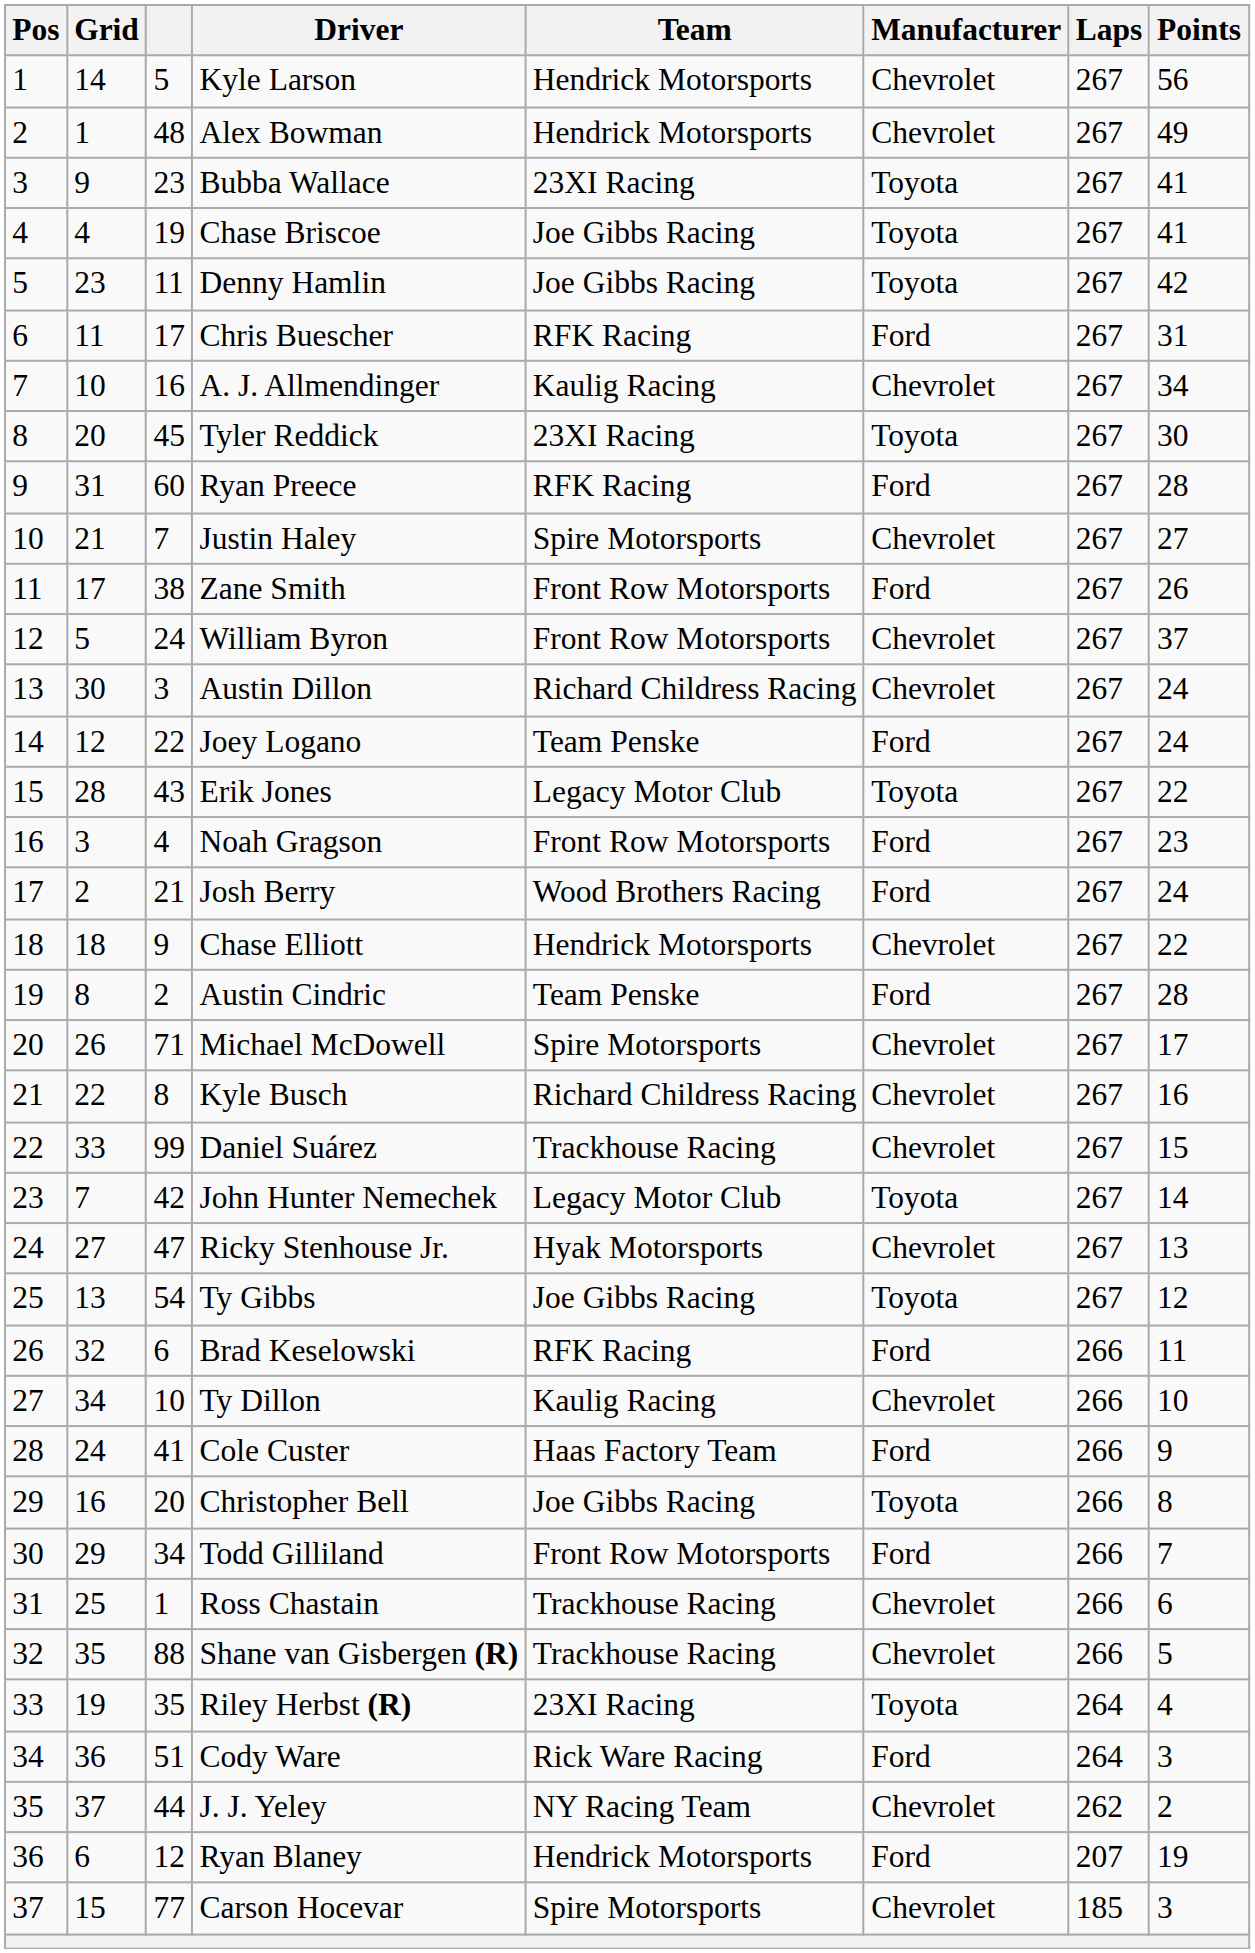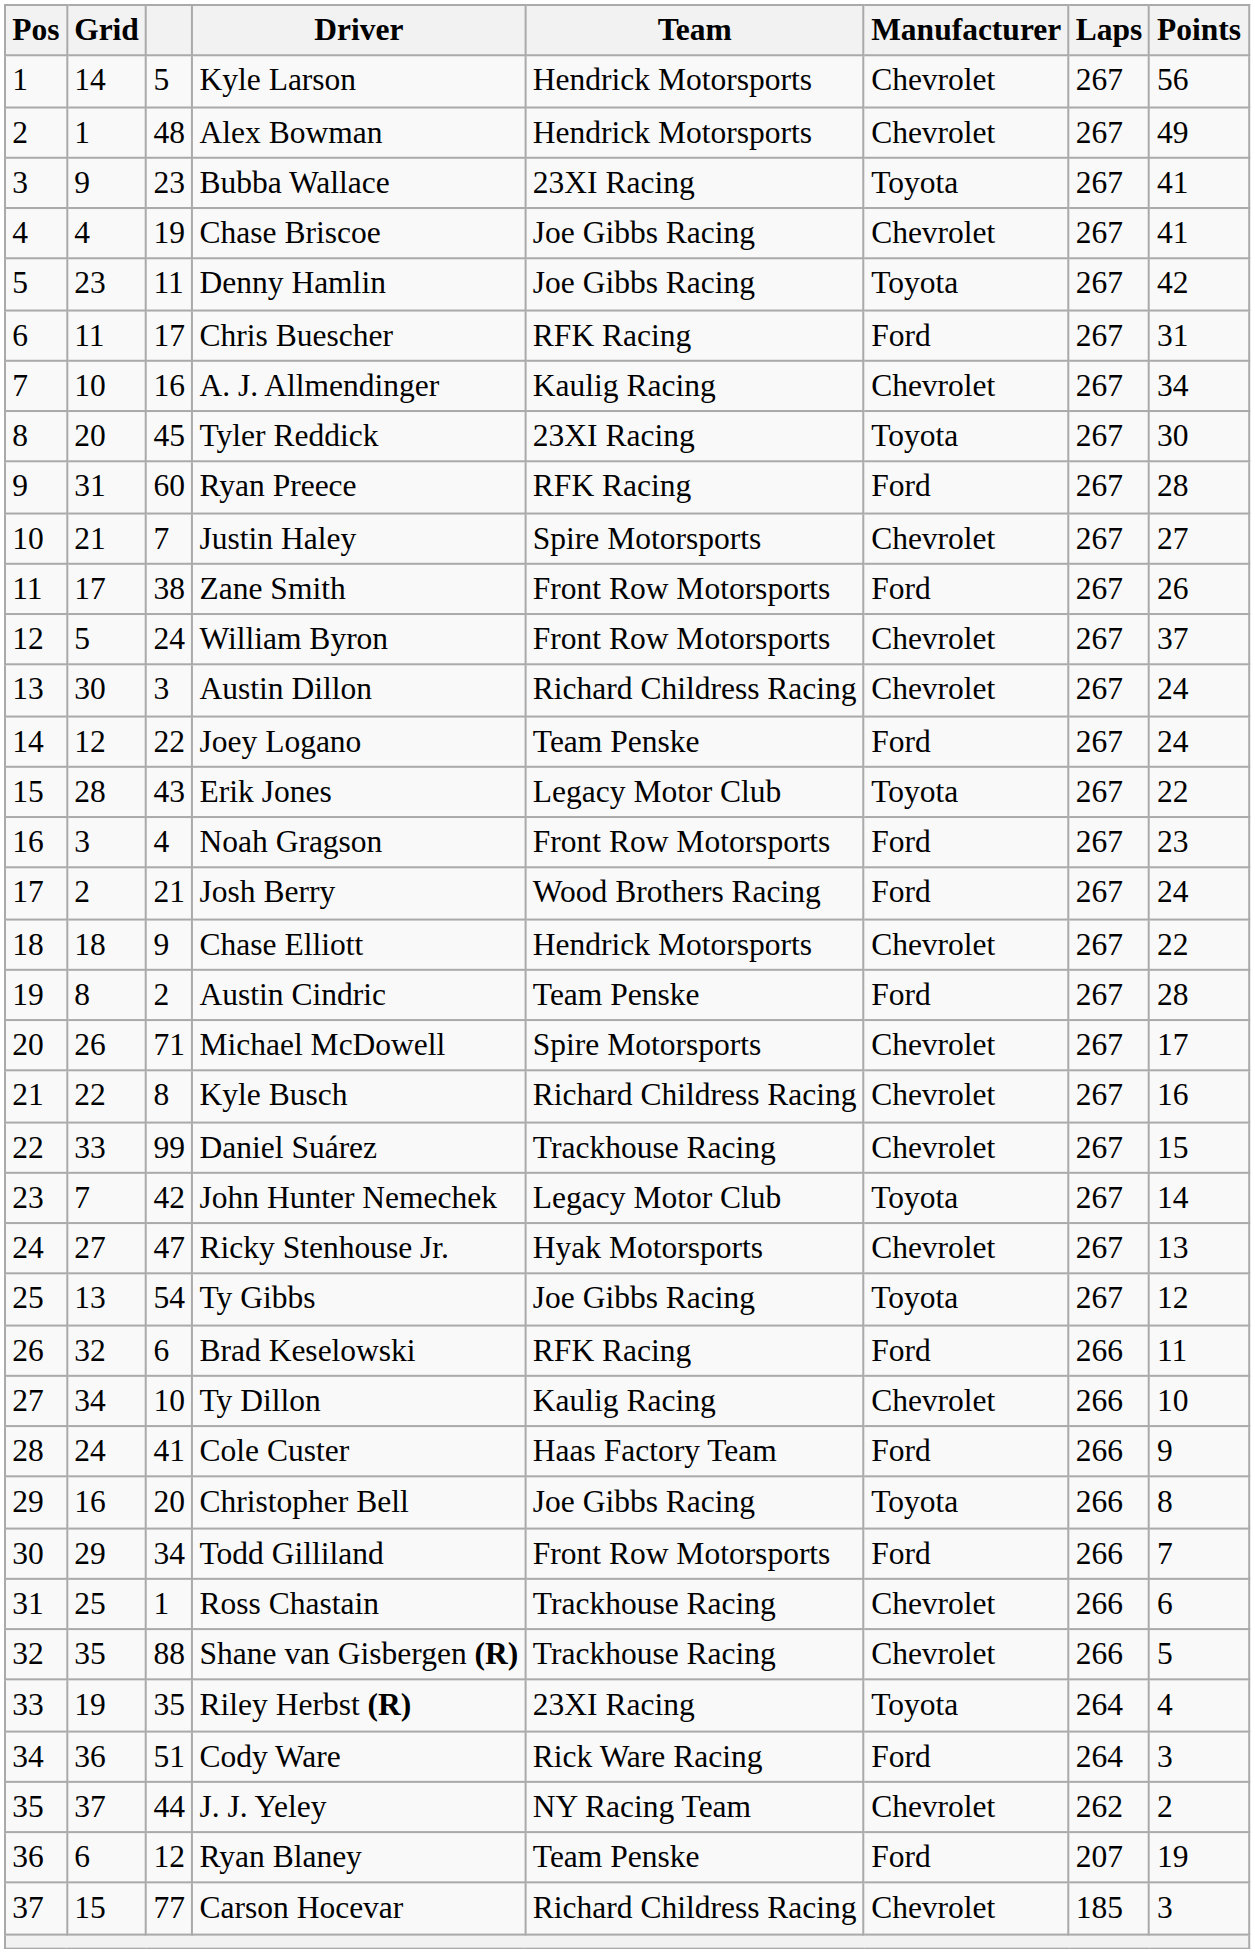(915, 232) Toyota -> (933, 232) Chevrolet
(672, 1856) Hendrick Motorsports -> (616, 1856) Team Penske
(647, 1907) Spire Motorsports -> (695, 1907) Richard Childress Racing
